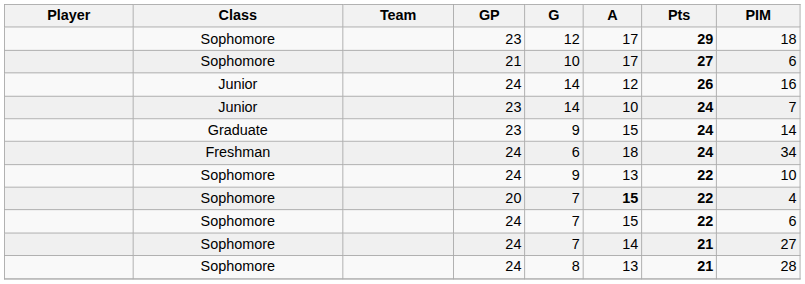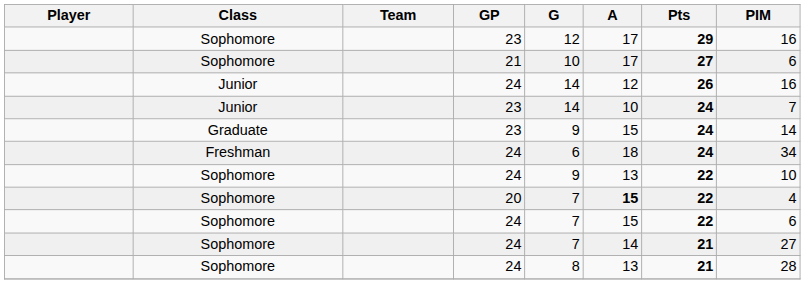(789, 38) 18 -> (789, 38) 16
